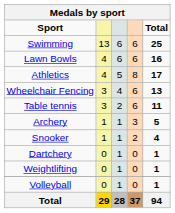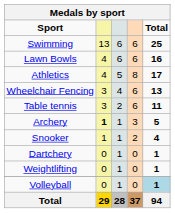(104, 122) normal -> (104, 122) bold
(157, 184) no background -> (157, 184) lightblue background
